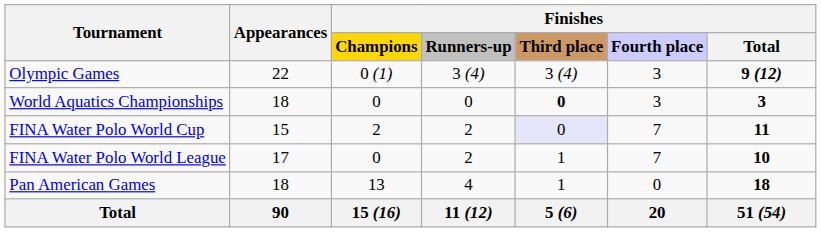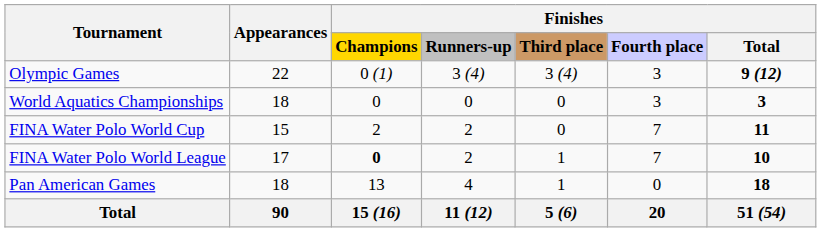(561, 102) bold -> (561, 102) normal
(561, 129) lavender background -> (561, 129) no background
(376, 157) normal -> (376, 157) bold
